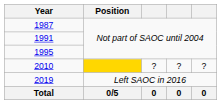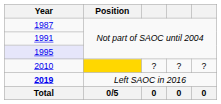(44, 52) no background -> (44, 52) lavender background
(44, 80) normal -> (44, 80) bold
